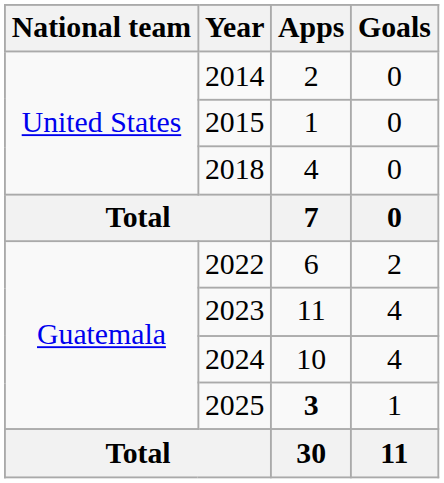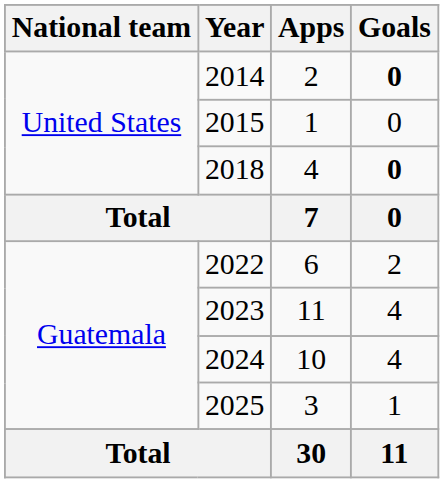(394, 75) normal -> (394, 75) bold
(394, 169) normal -> (394, 169) bold
(311, 405) bold -> (311, 405) normal
